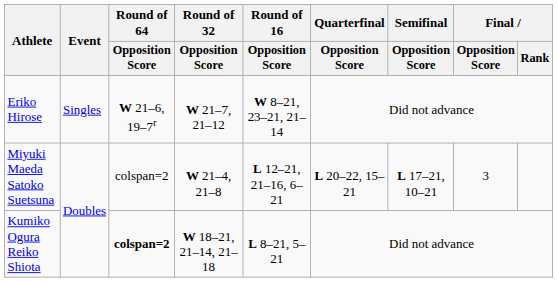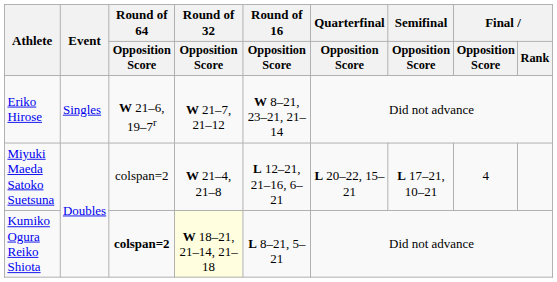(486, 177) 3 -> (486, 177) 4
(209, 252) no background -> (209, 252) lightyellow background
